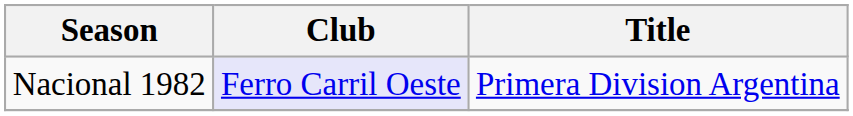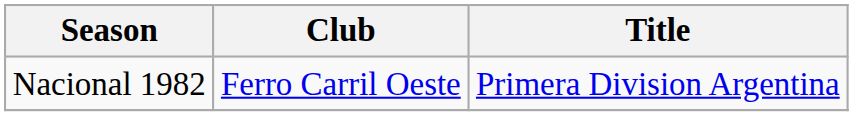(341, 82) lavender background -> (341, 82) no background
